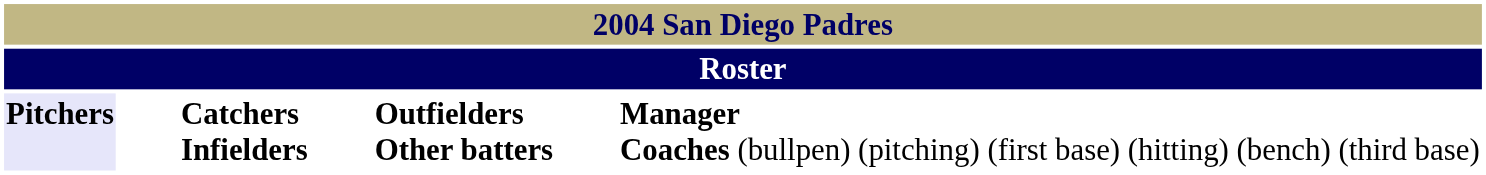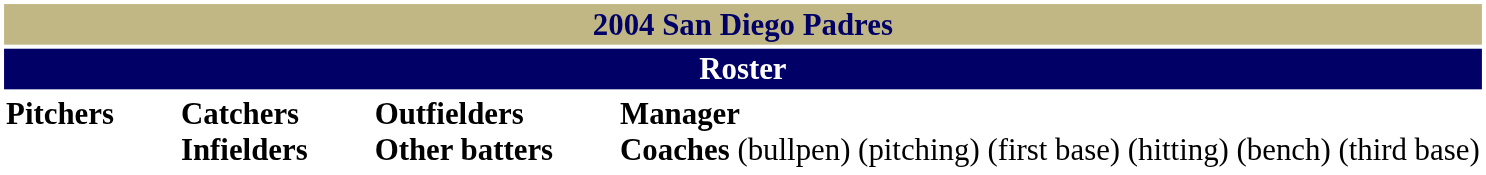(60, 113) lavender background -> (60, 113) no background
